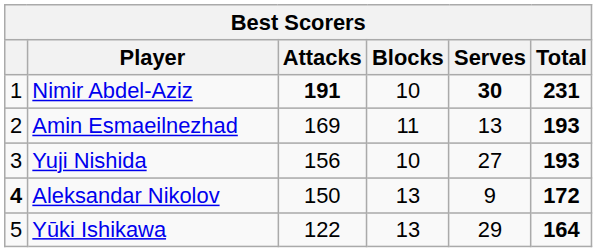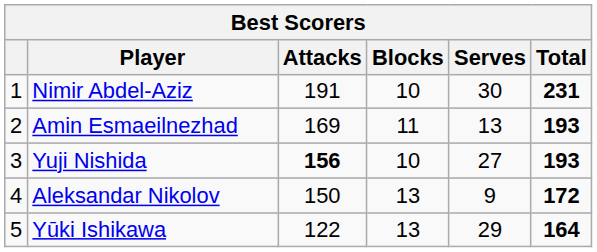(322, 92) bold -> (322, 92) normal
(490, 92) bold -> (490, 92) normal
(322, 161) normal -> (322, 161) bold
(16, 195) bold -> (16, 195) normal
